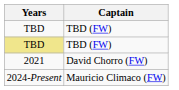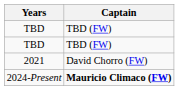(34, 45) khaki background -> (34, 45) no background
(116, 77) normal -> (119, 77) bold
